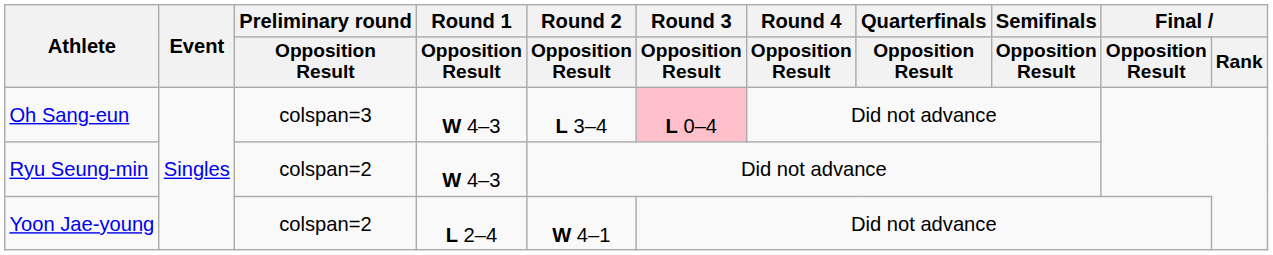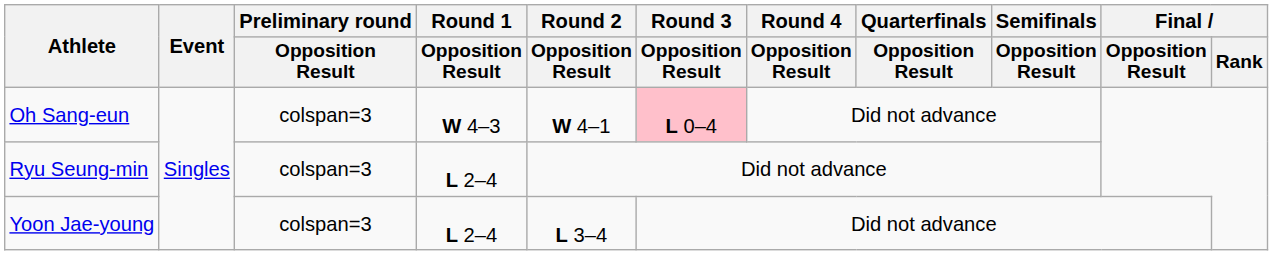(581, 126) L 3–4 -> (581, 126) W 4–1
(326, 169) colspan=2 -> (326, 169) colspan=3
(471, 181) W 4–3 -> (471, 181) L 2–4
(326, 224) colspan=2 -> (326, 224) colspan=3
(581, 235) W 4–1 -> (581, 235) L 3–4
